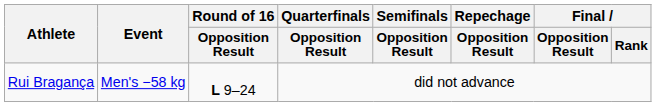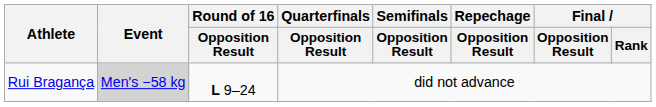(143, 83) no background -> (143, 83) lightgrey background
